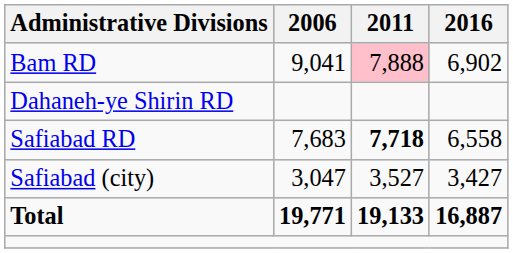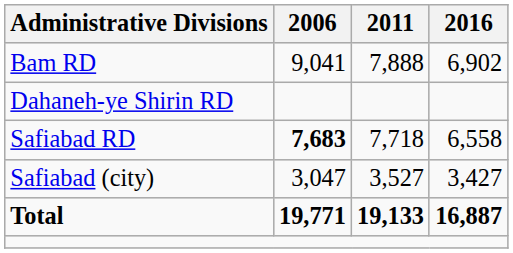(397, 62) pink background -> (397, 62) no background
(318, 139) normal -> (318, 139) bold
(397, 139) bold -> (397, 139) normal
